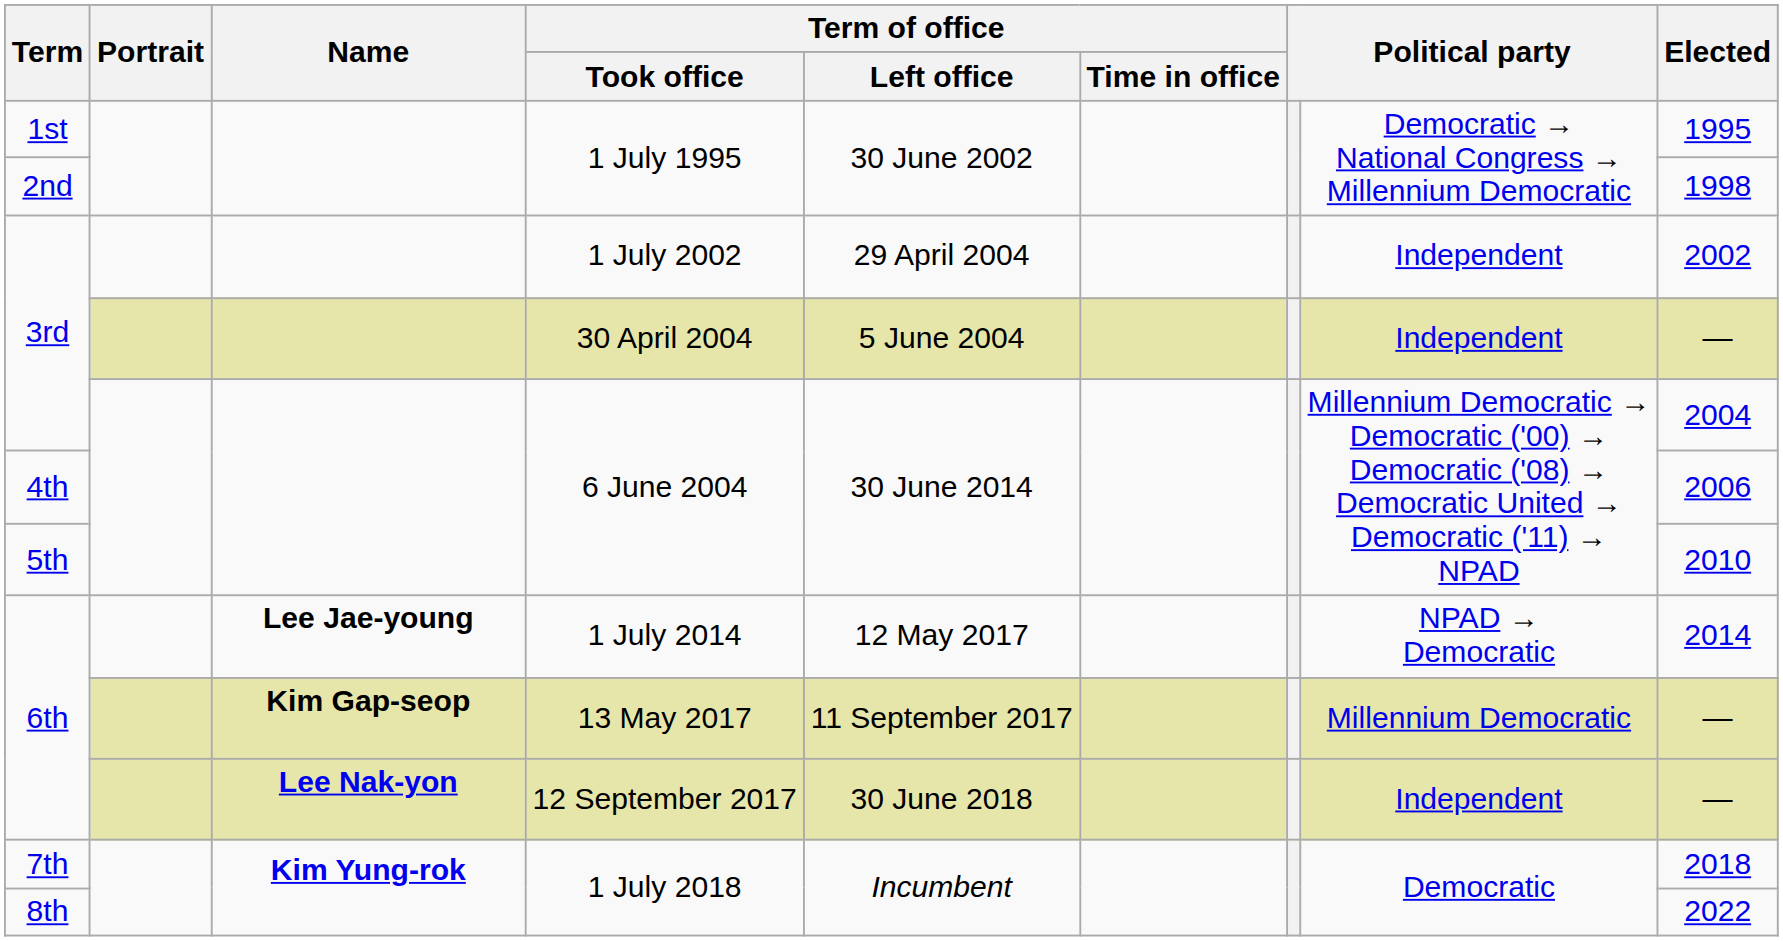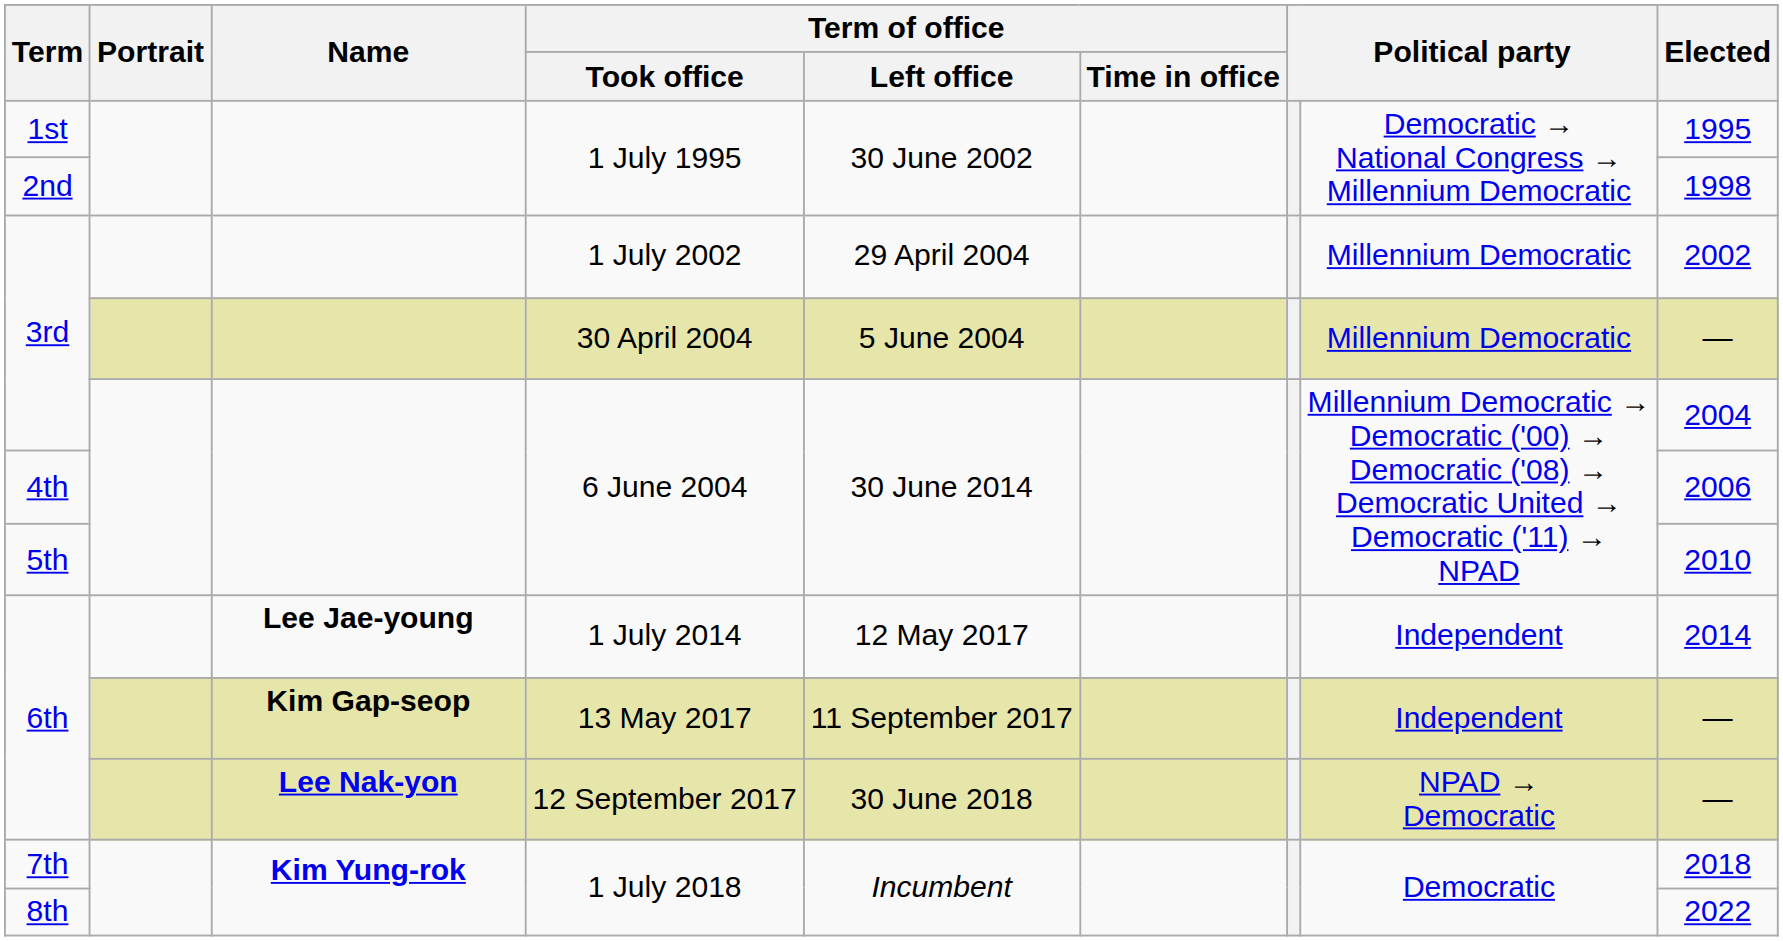(1479, 256) Independent -> (1479, 256) Millennium Democratic
(1479, 337) Independent -> (1479, 337) Millennium Democratic
(1479, 636) NPAD → Democratic -> (1479, 636) Independent
(1479, 717) Millennium Democratic -> (1479, 717) Independent
(1479, 799) Independent -> (1479, 799) NPAD → Democratic
